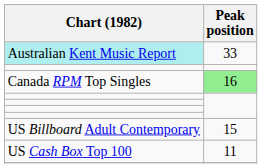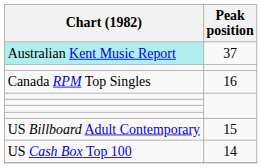(230, 53) 33 -> (230, 53) 37
(230, 81) lightgreen background -> (230, 81) no background
(230, 151) 11 -> (230, 151) 14
